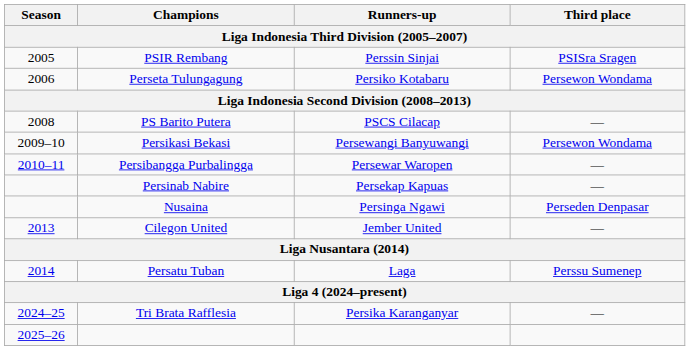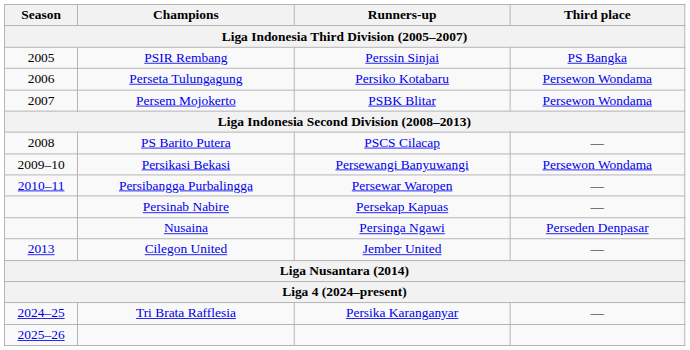(597, 57) PSISra Sragen -> (597, 57) PS Bangka
+ row: (186, 100)
- row: (186, 270)
